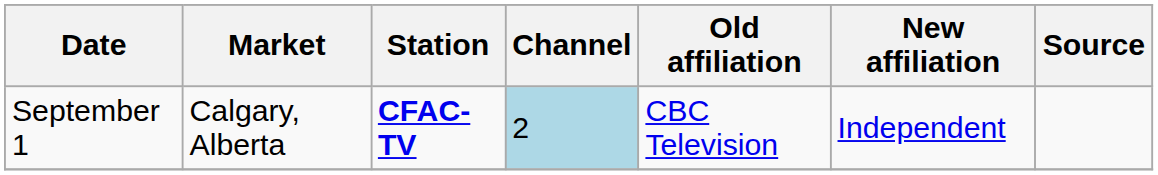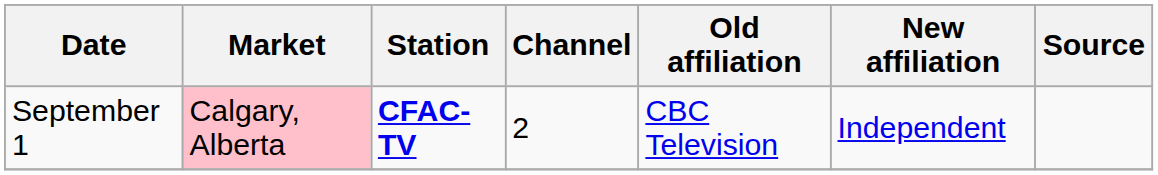(245, 127) no background -> (245, 127) pink background
(521, 127) lightblue background -> (521, 127) no background
